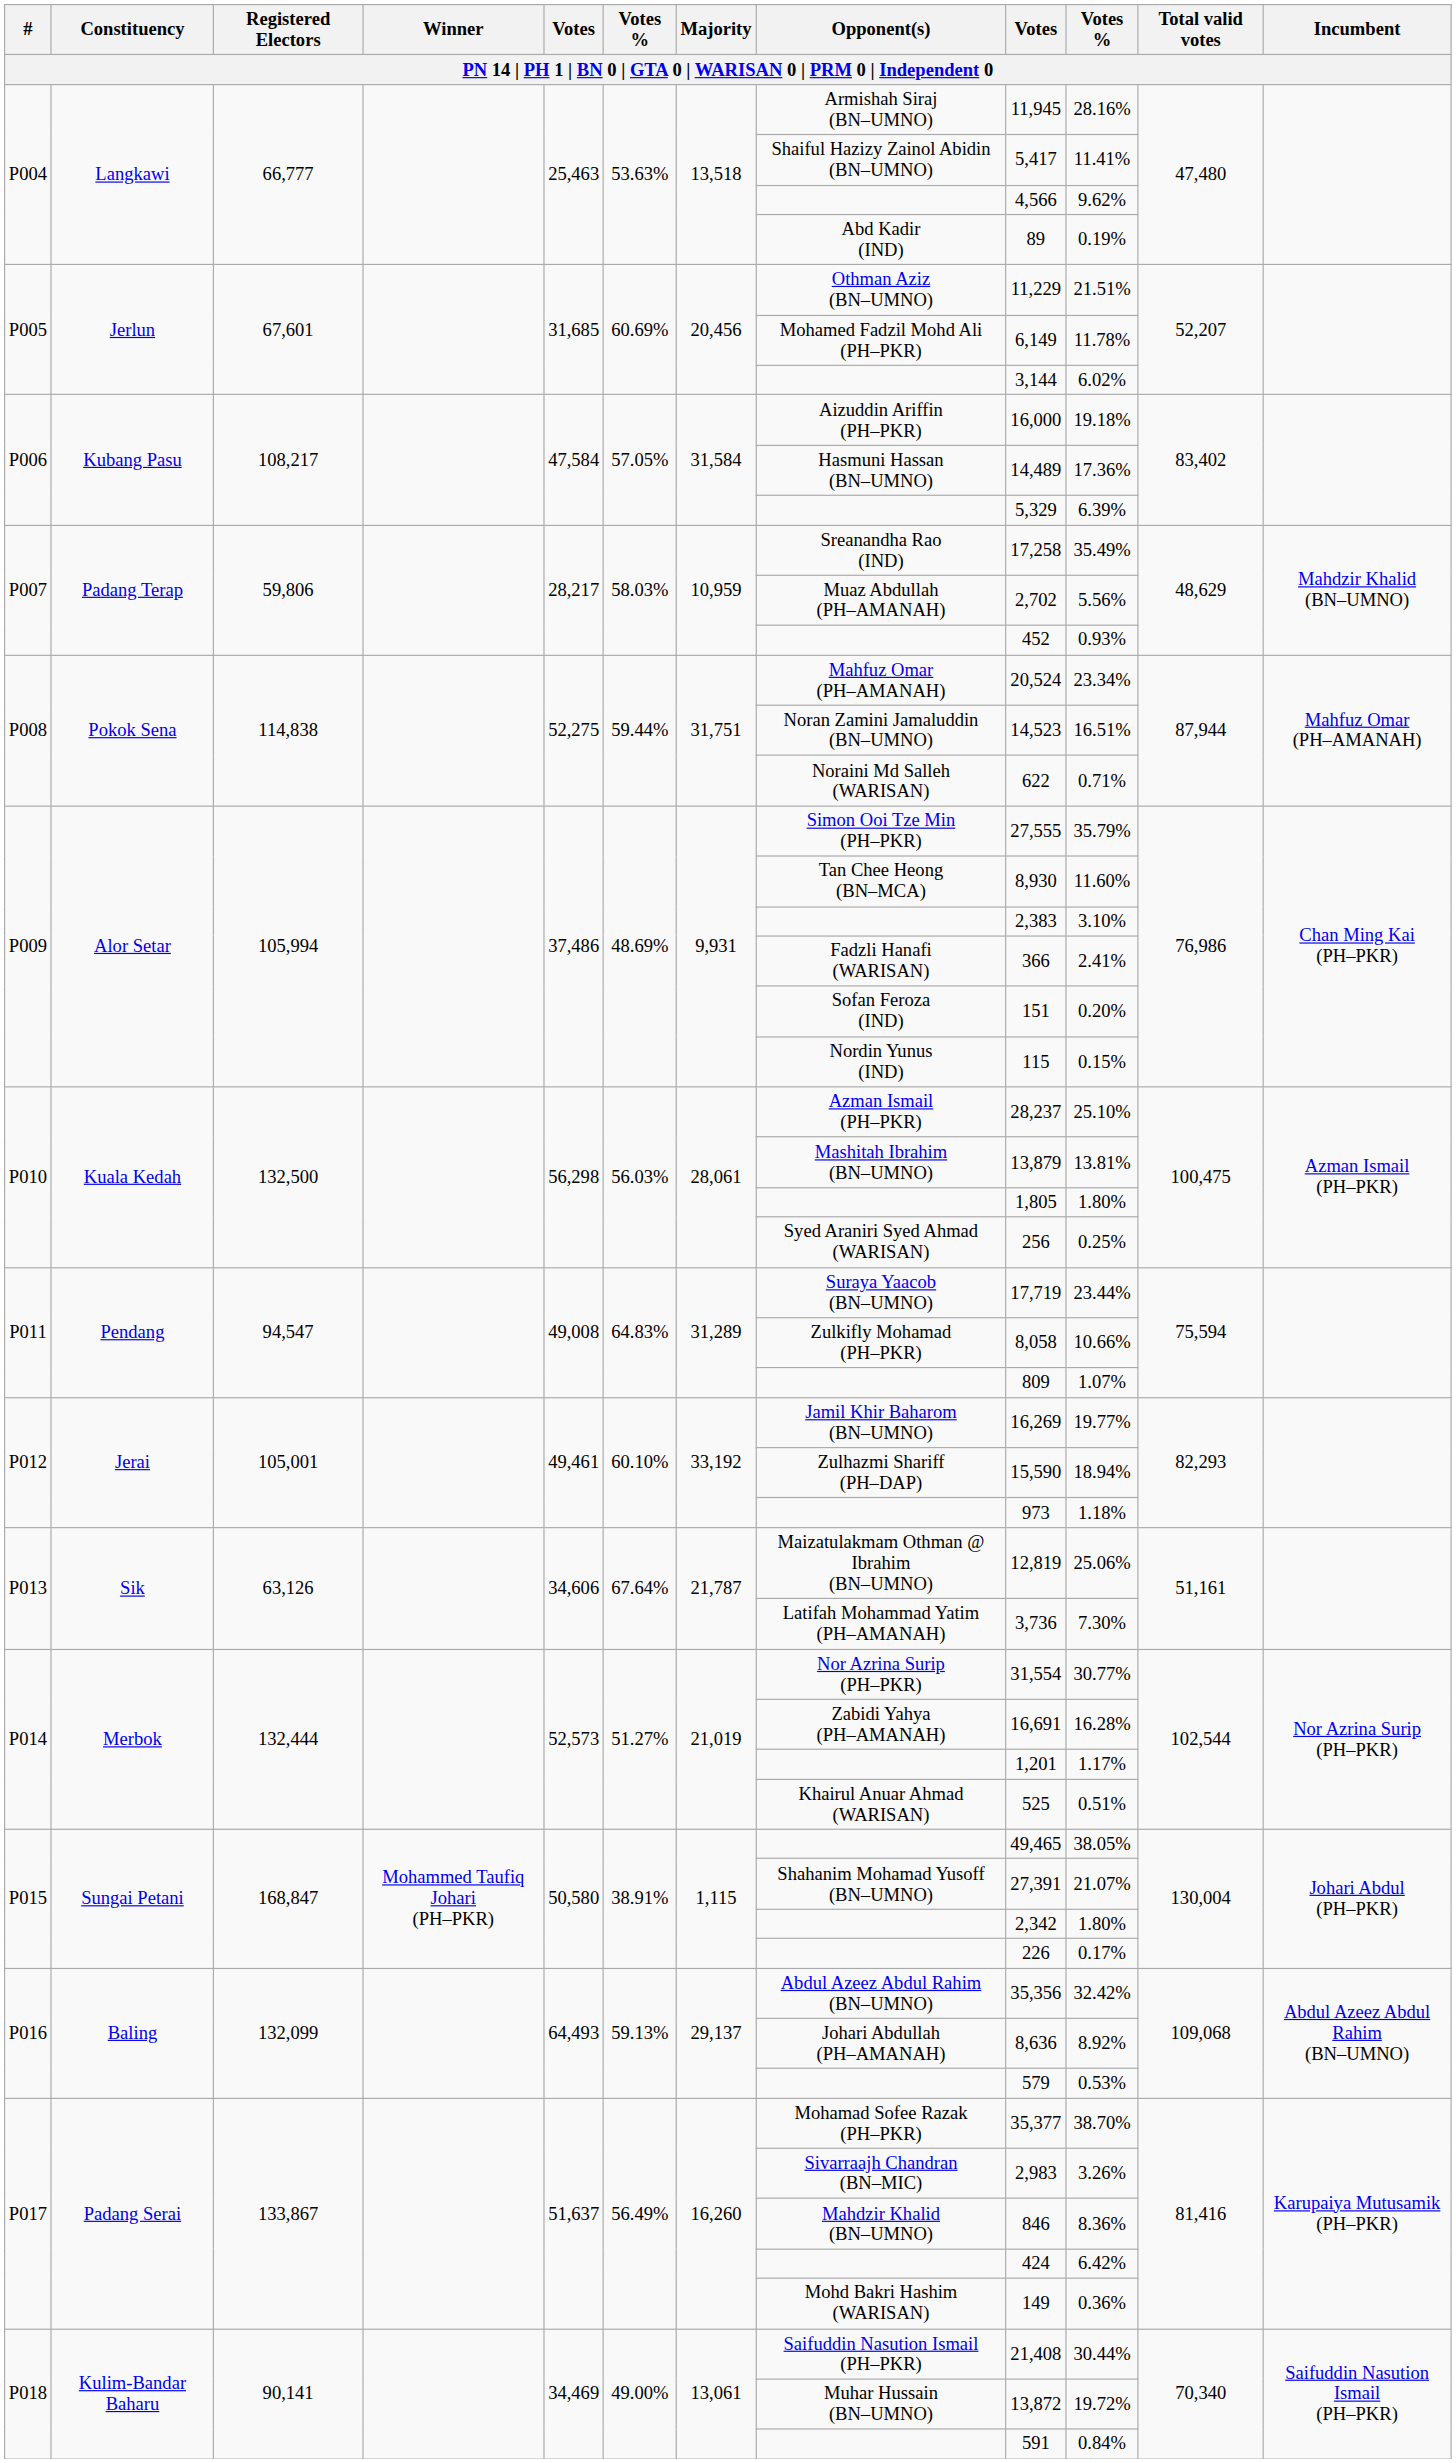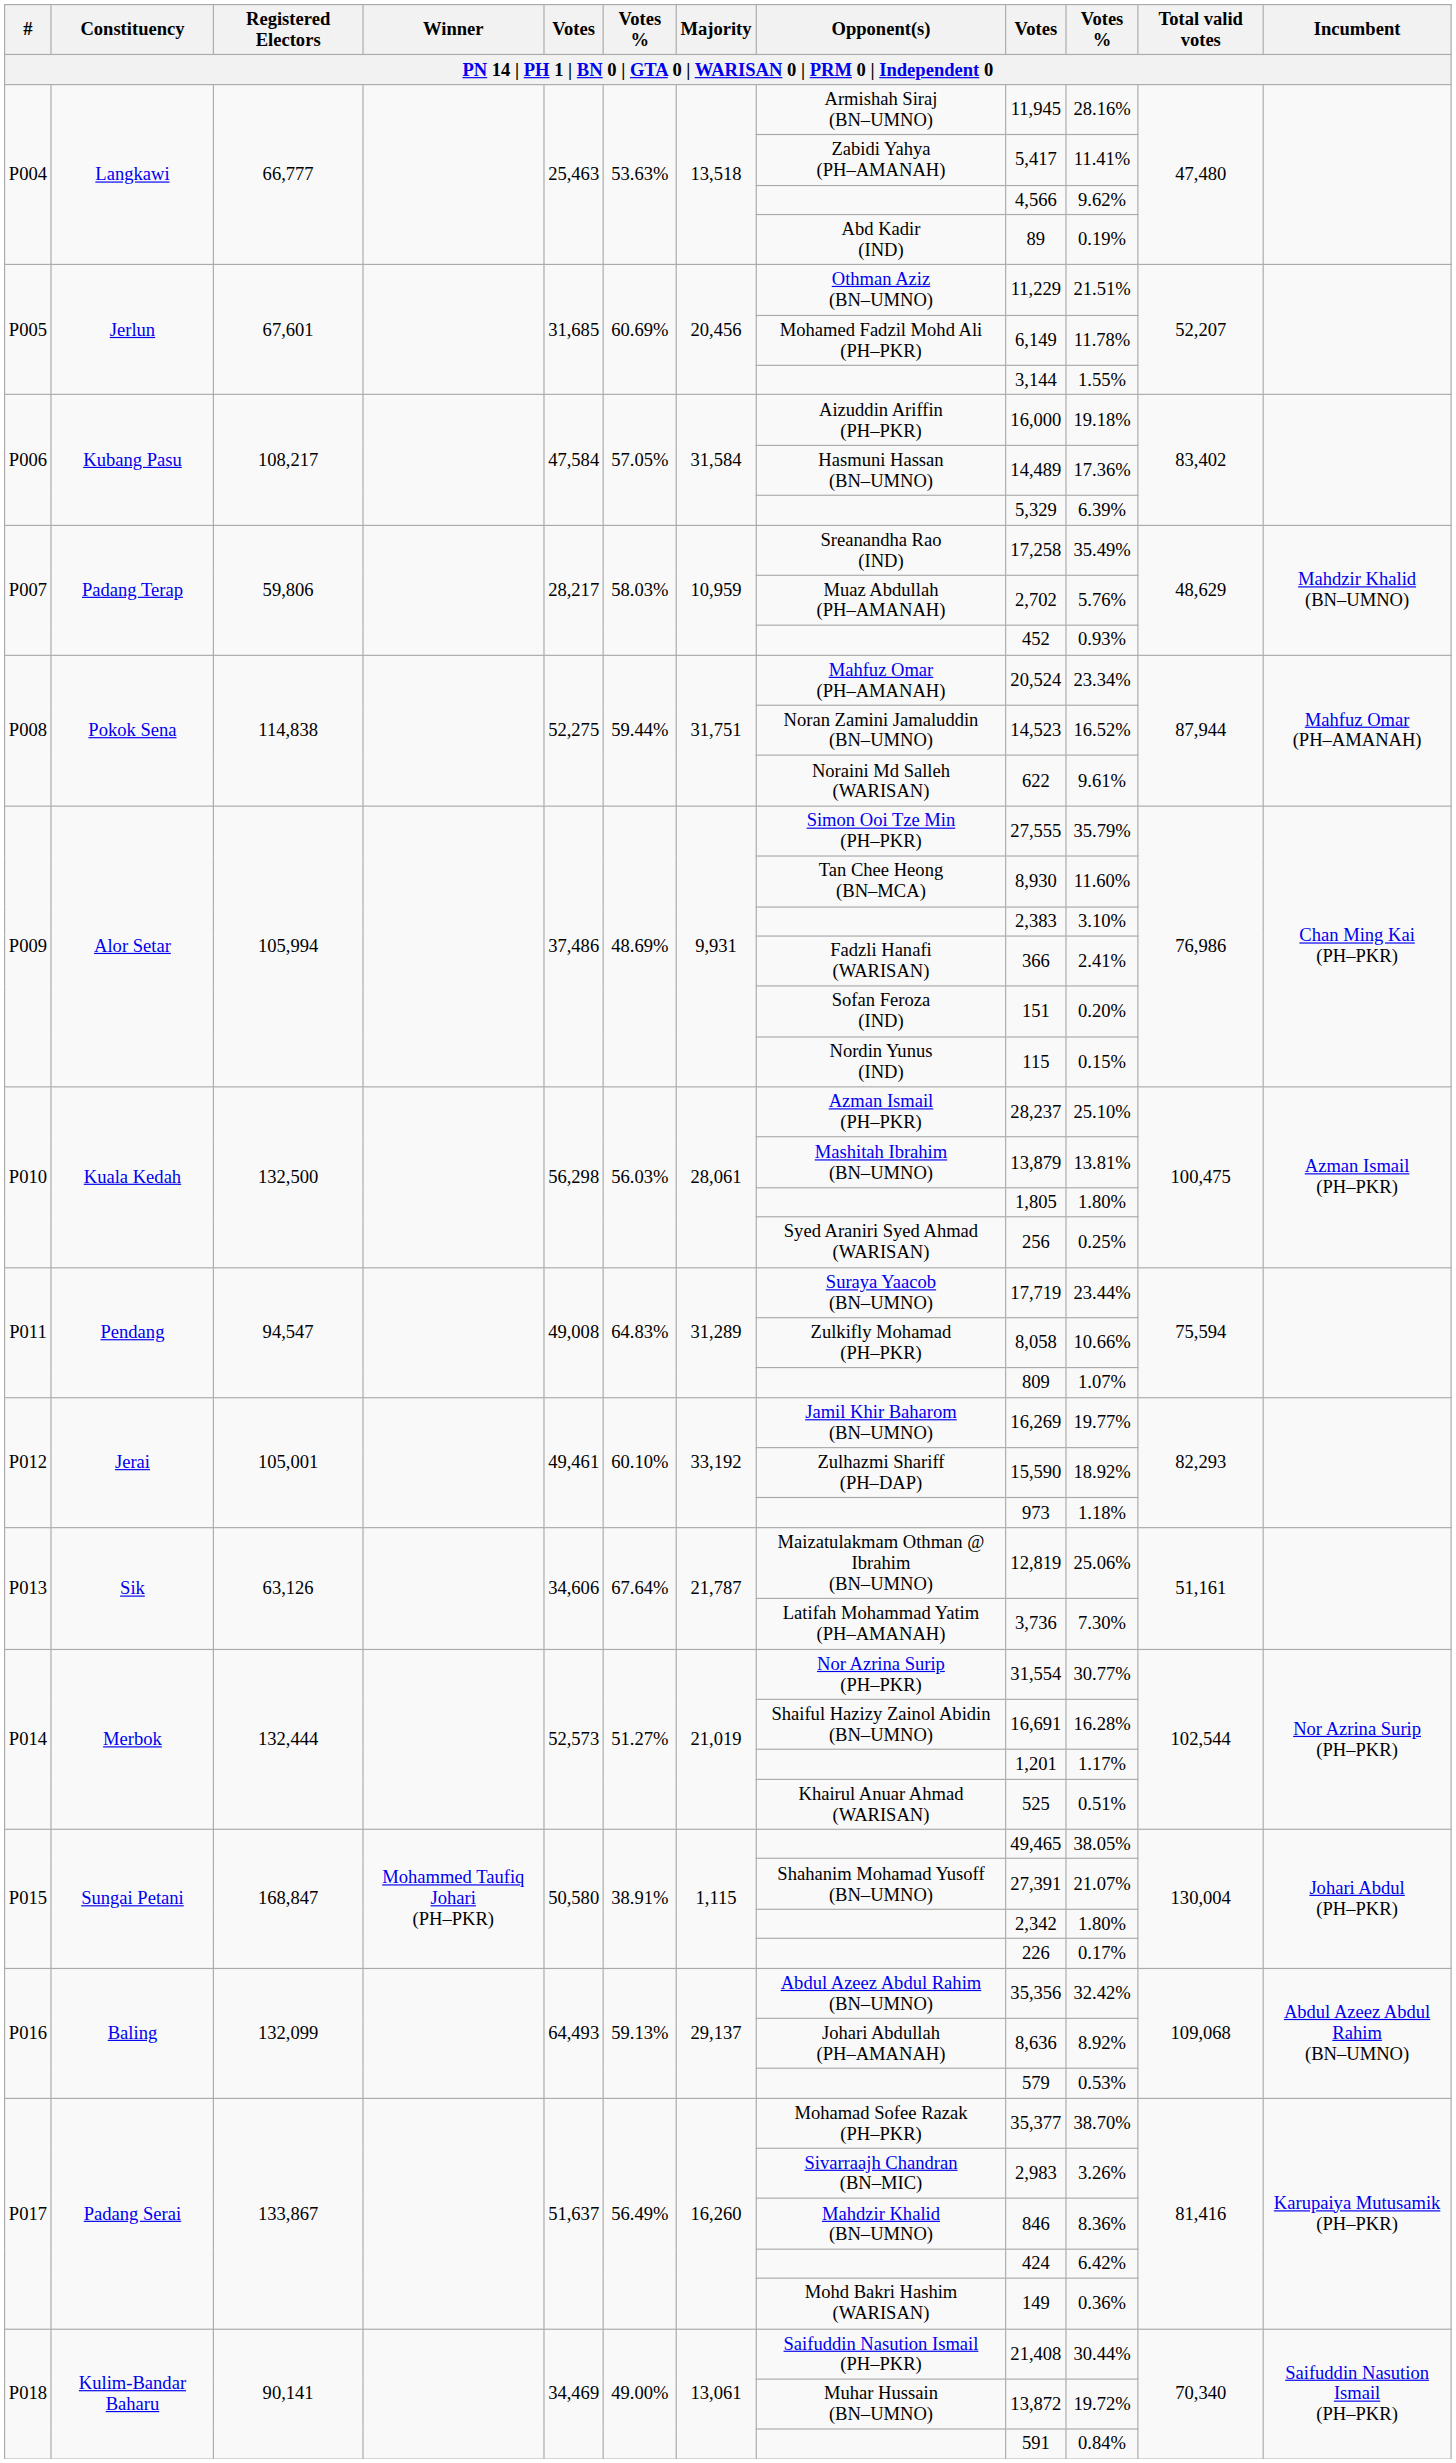(881, 159) Shaiful Hazizy Zainol Abidin (BN–UMNO) -> (881, 159) Zabidi Yahya (PH–AMANAH)
(1102, 379) 6.02% -> (1102, 379) 1.55%
(1102, 600) 5.56% -> (1102, 600) 5.76%
(1102, 730) 16.51% -> (1102, 730) 16.52%
(1102, 780) 0.71% -> (1102, 780) 9.61%
(1102, 1472) 18.94% -> (1102, 1472) 18.92%
(881, 1724) Zabidi Yahya (PH–AMANAH) -> (881, 1724) Shaiful Hazizy Zainol Abidin (BN–UMNO)
